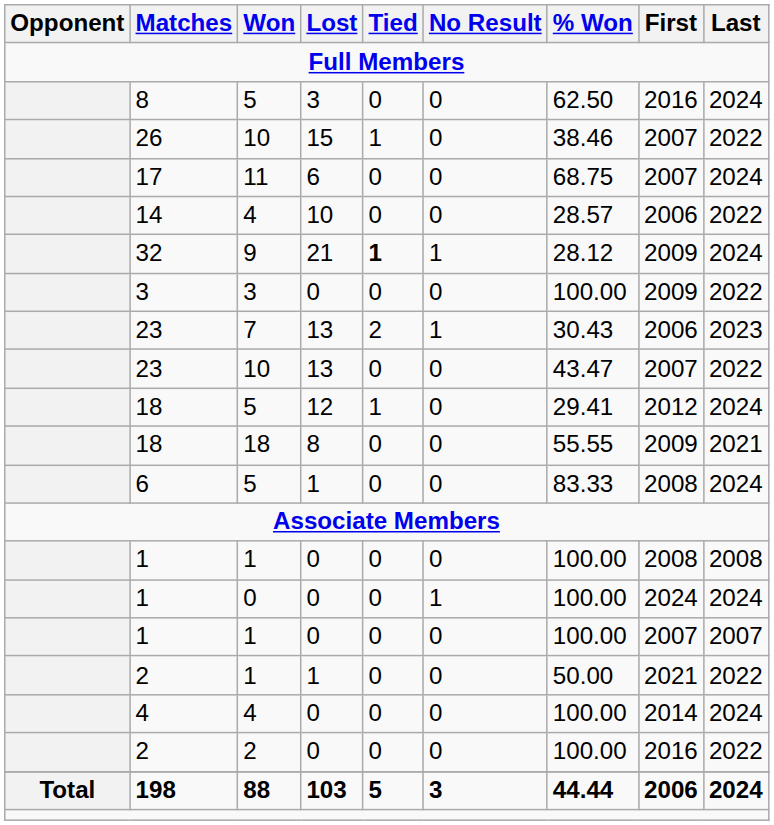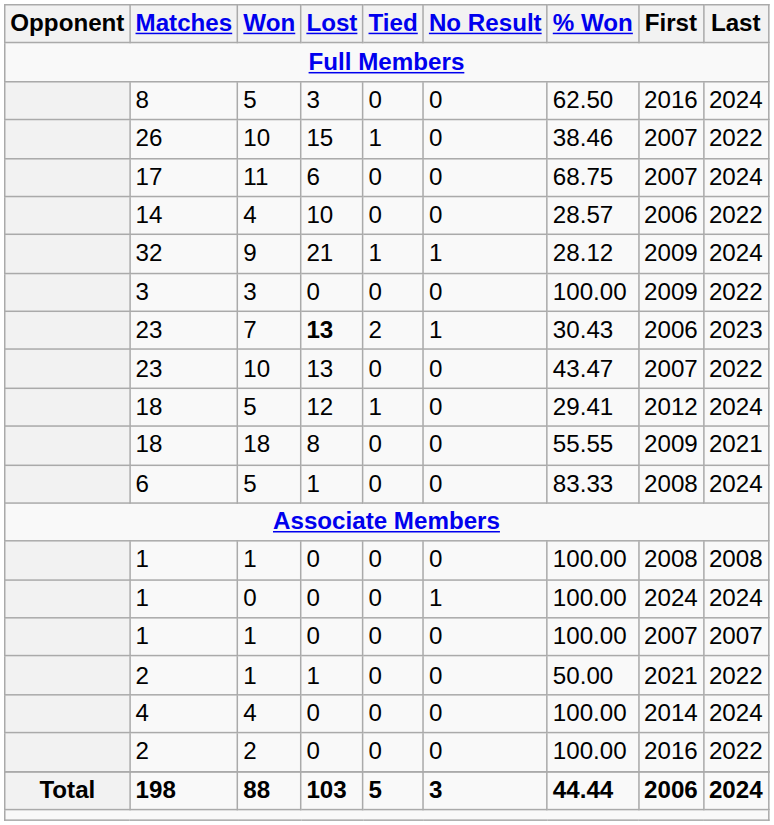(375, 253) bold -> (375, 253) normal
(320, 330) normal -> (320, 330) bold
